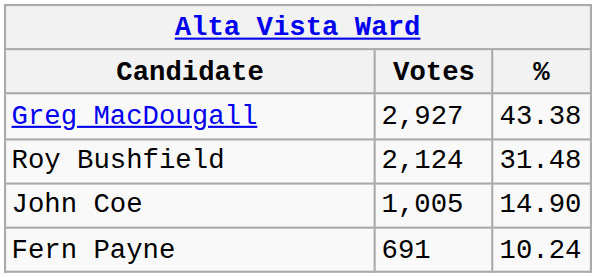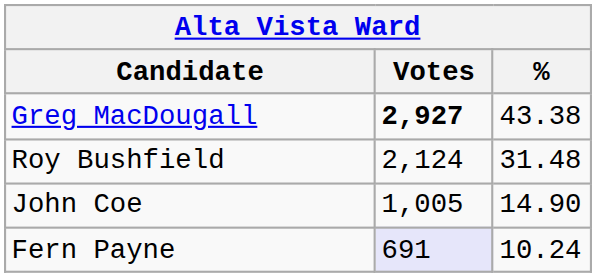(423, 116) normal -> (423, 116) bold
(406, 250) no background -> (406, 250) lavender background
